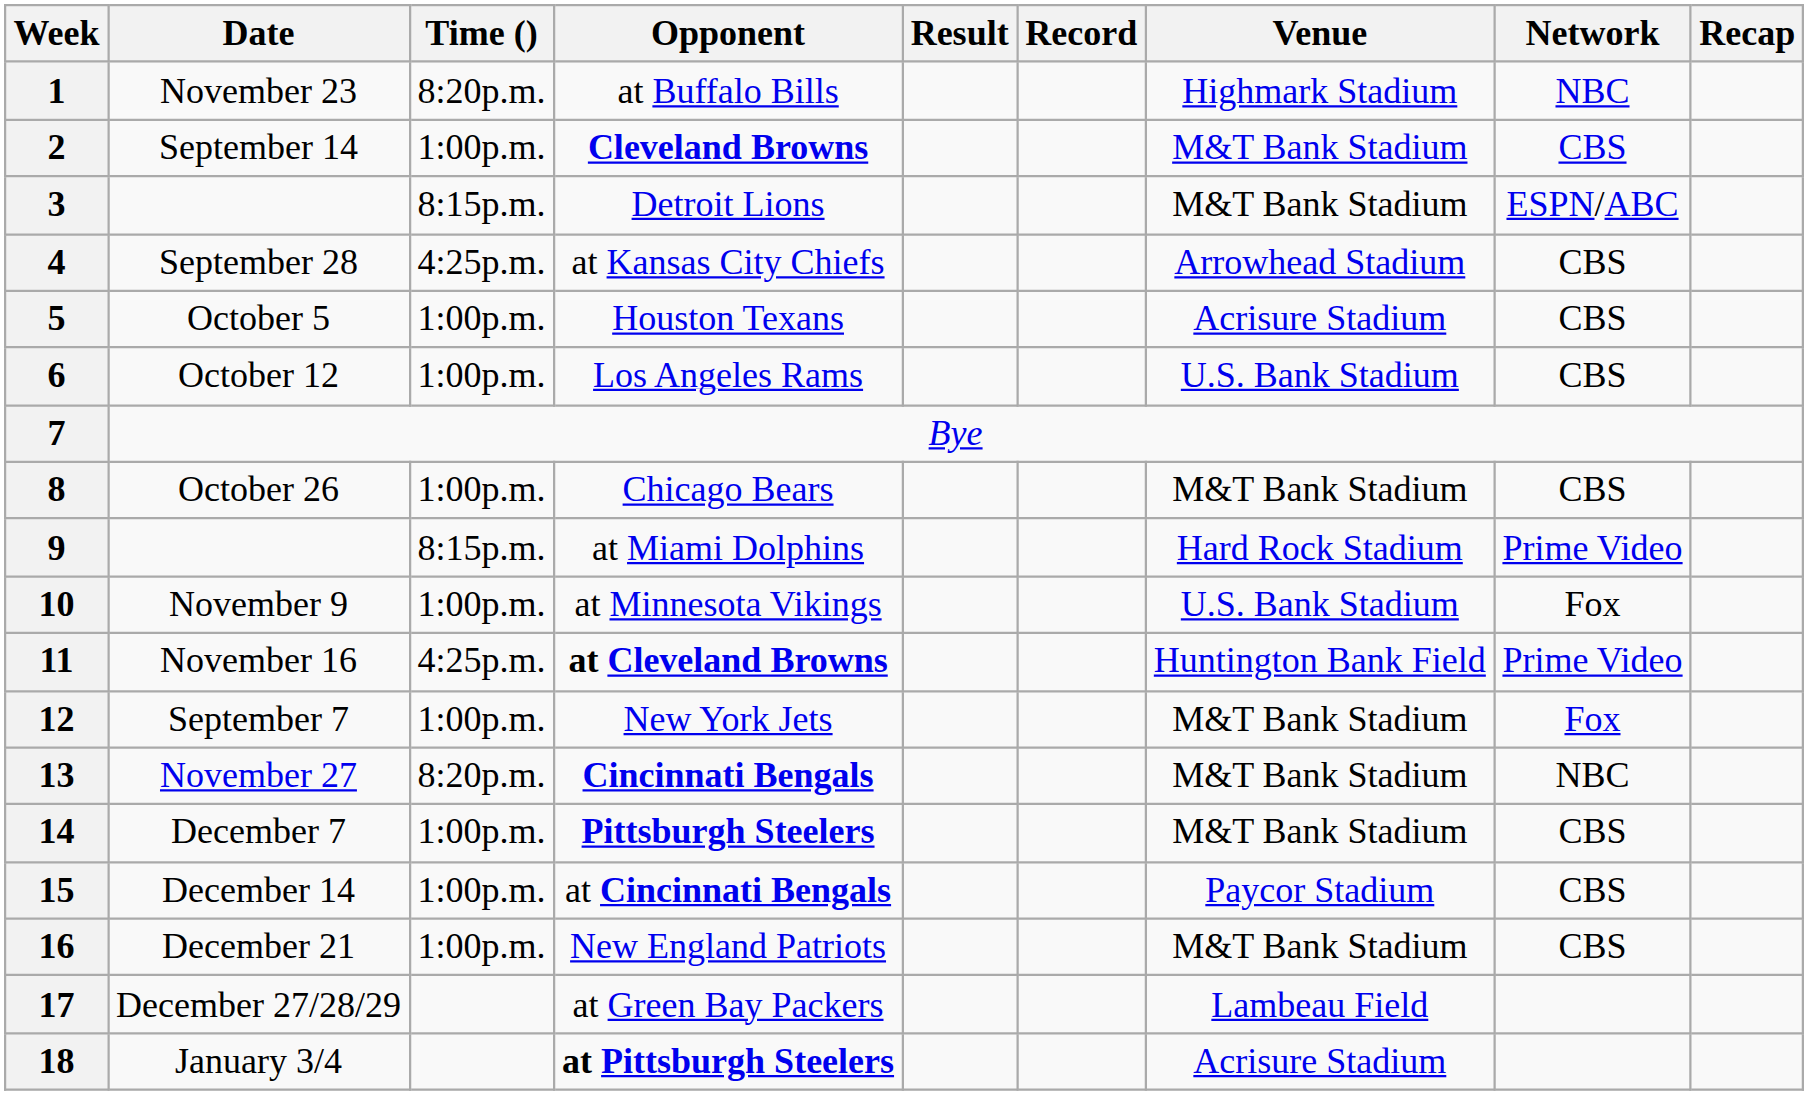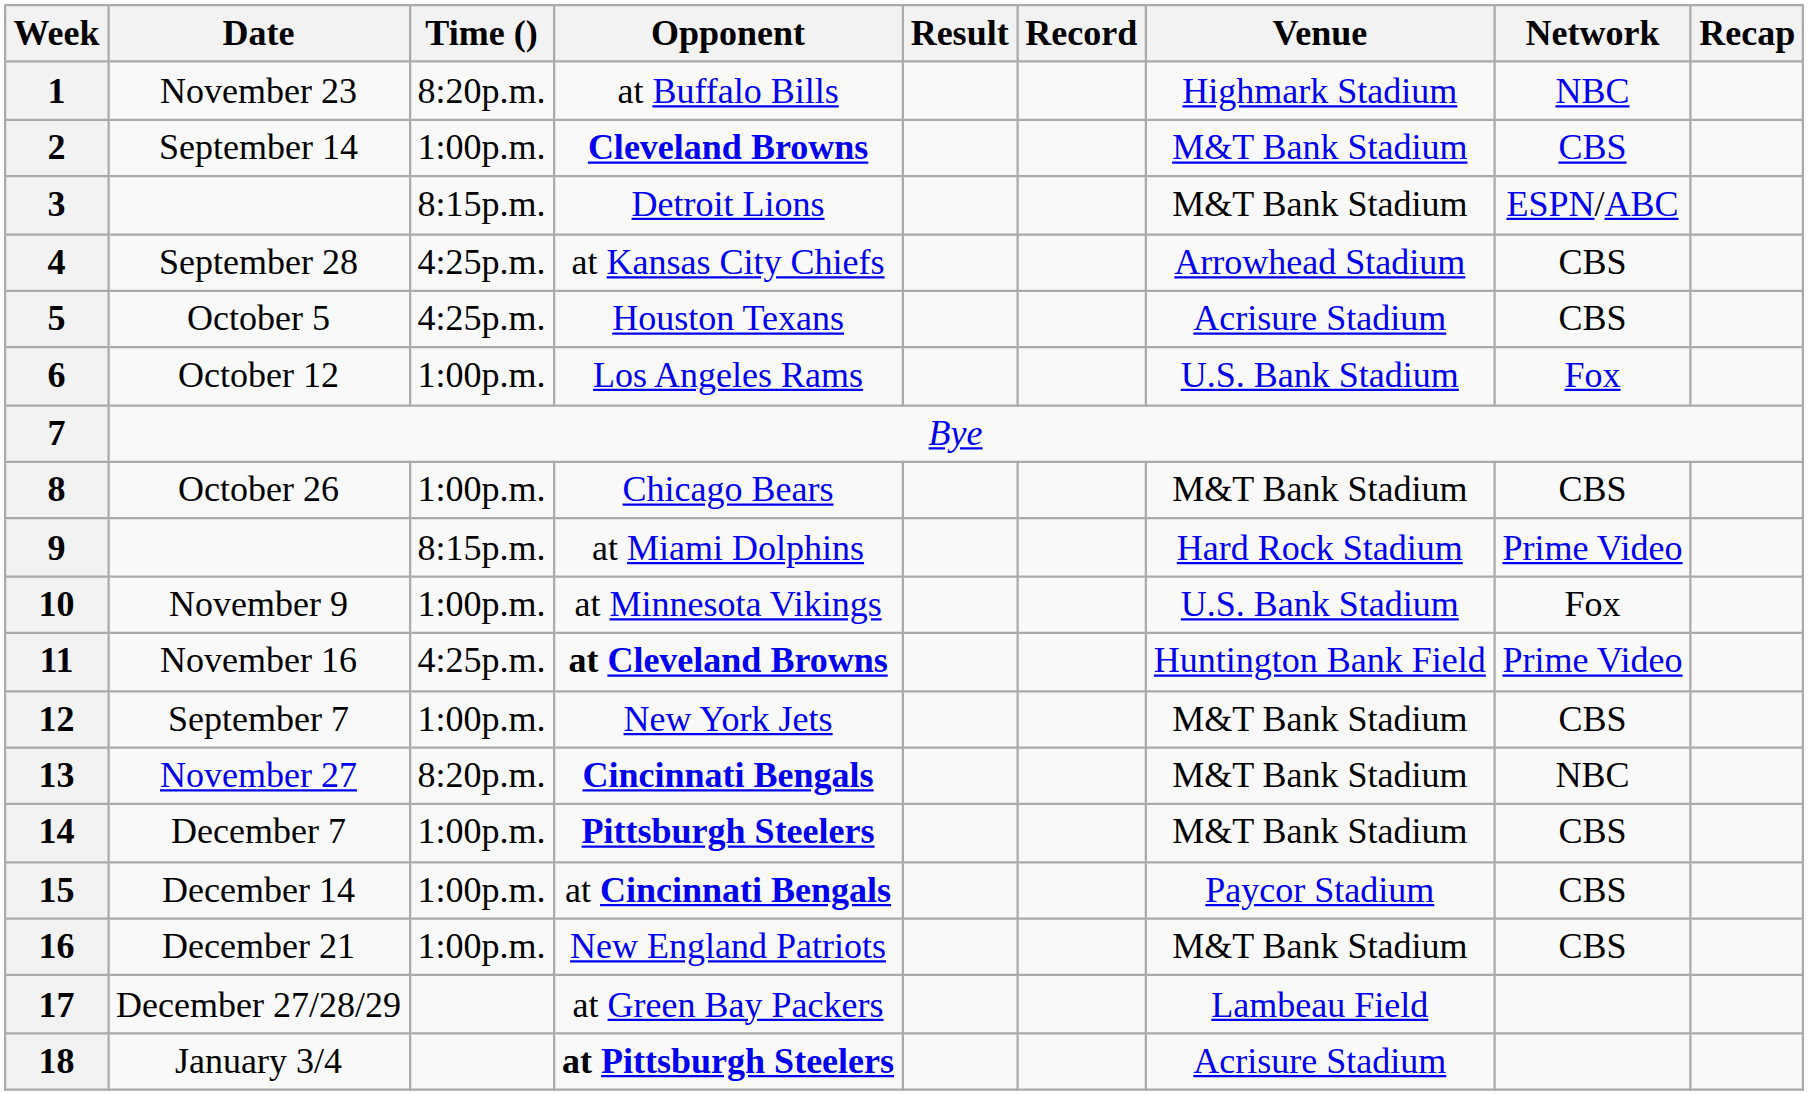(482, 318) 1:00p.m. -> (482, 318) 4:25p.m.
(1592, 375) CBS -> (1592, 375) Fox
(1592, 718) Fox -> (1592, 718) CBS
